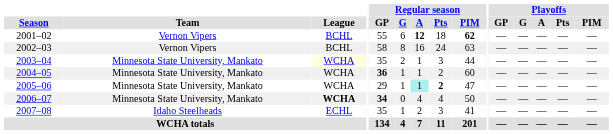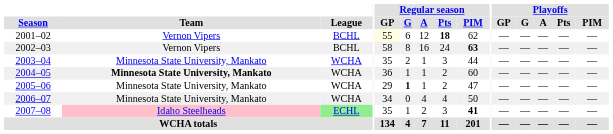(382, 35) no background -> (387, 35) lightyellow background
(419, 35) bold -> (424, 35) normal
(441, 35) normal -> (445, 35) bold
(470, 35) bold -> (473, 35) normal
(470, 48) normal -> (473, 48) bold
(339, 60) lightyellow background -> (346, 60) no background
(188, 73) normal -> (191, 73) bold
(382, 73) bold -> (387, 73) normal
(403, 86) normal -> (408, 86) bold
(419, 86) paleturquoise background -> (424, 86) no background
(441, 86) bold -> (445, 86) normal
(339, 98) bold -> (346, 98) normal
(382, 98) bold -> (387, 98) normal
(188, 111) no background -> (191, 111) pink background
(339, 111) no background -> (346, 111) lightgreen background
(470, 111) normal -> (473, 111) bold
